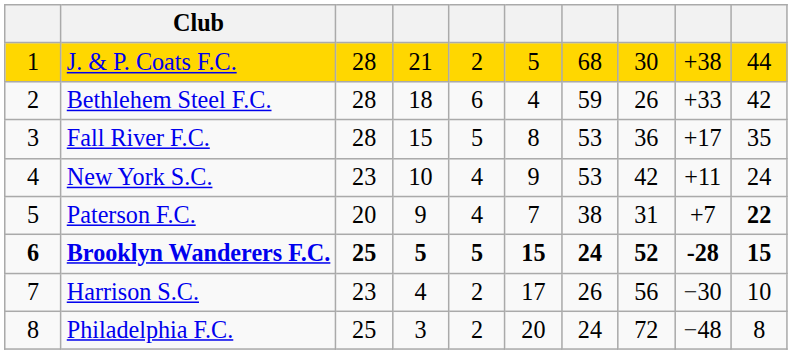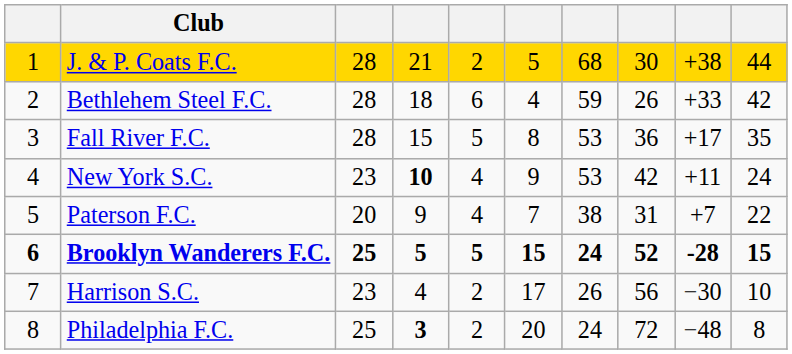(421, 176) normal -> (421, 176) bold
(759, 215) bold -> (759, 215) normal
(421, 330) normal -> (421, 330) bold
